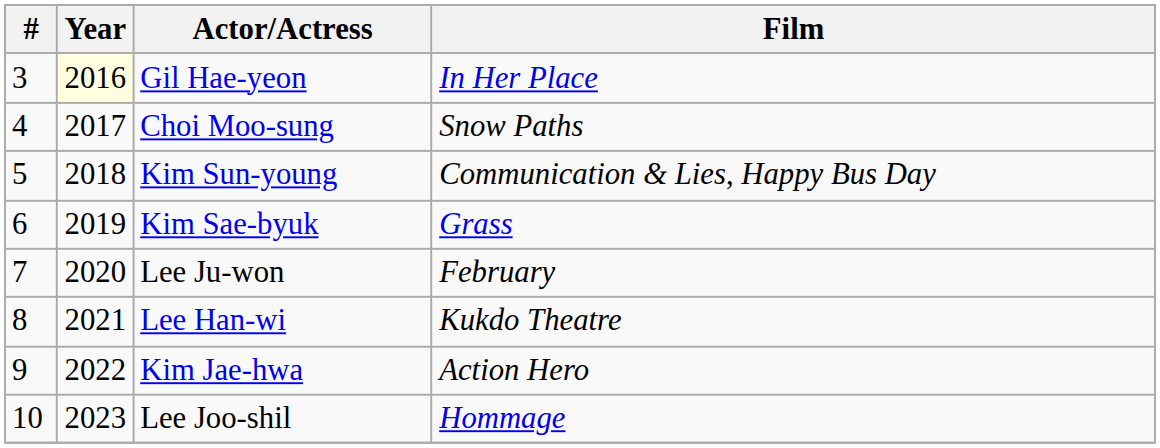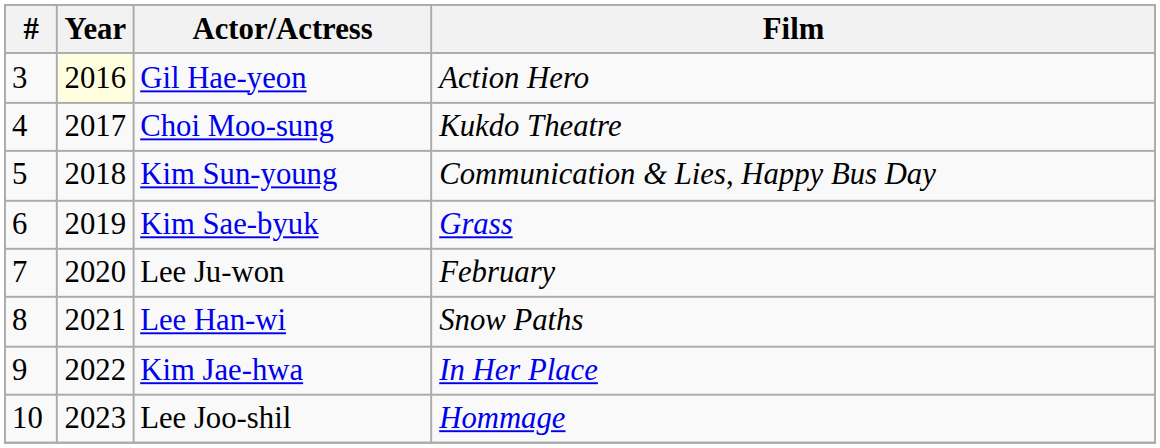(519, 77) In Her Place -> (514, 77) Action Hero
(511, 126) Snow Paths -> (530, 126) Kukdo Theatre
(530, 321) Kukdo Theatre -> (511, 321) Snow Paths
(514, 369) Action Hero -> (519, 369) In Her Place
